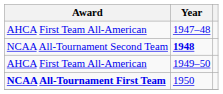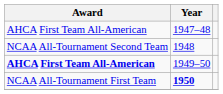(184, 47) bold -> (184, 47) normal
(77, 64) normal -> (81, 64) bold
(86, 81) bold -> (81, 81) normal
(184, 81) normal -> (184, 81) bold
